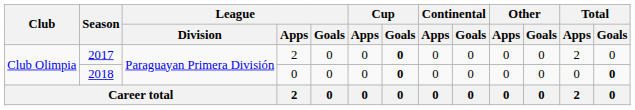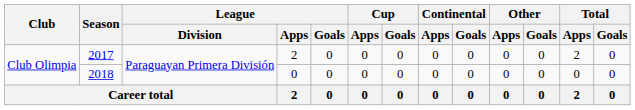(400, 54) bold -> (400, 54) normal
(400, 74) bold -> (400, 74) normal
(612, 74) bold -> (612, 74) normal
